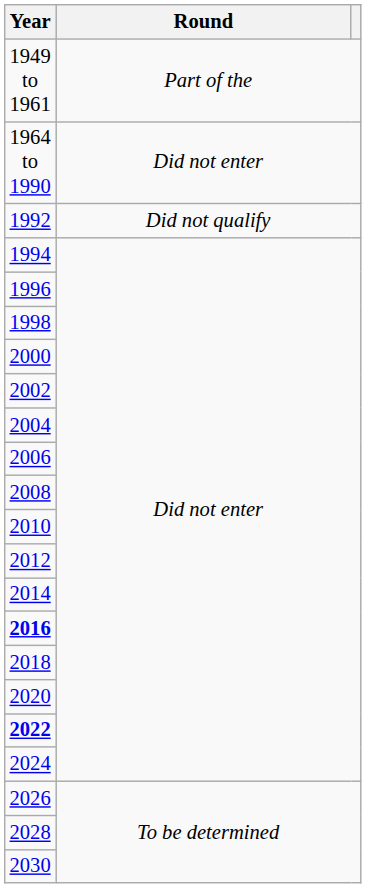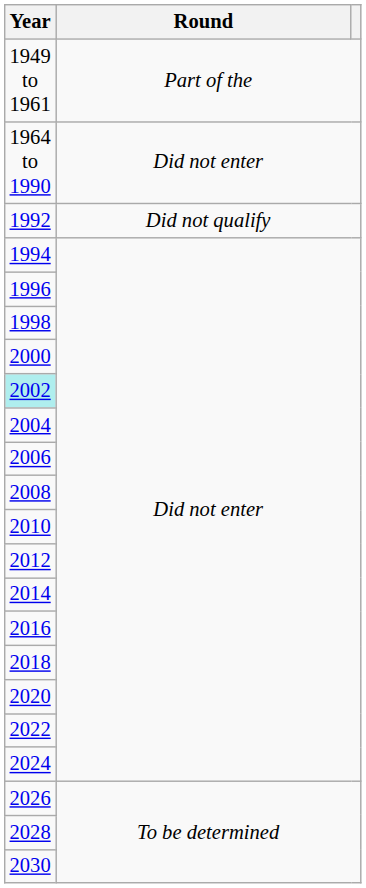(30, 390) no background -> (30, 390) paleturquoise background
(30, 628) bold -> (30, 628) normal
(30, 730) bold -> (30, 730) normal
